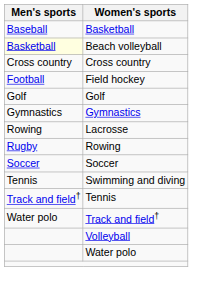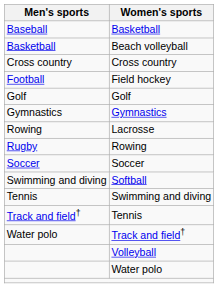(31, 46) lightyellow background -> (31, 46) no background
+ row: (129, 180)
